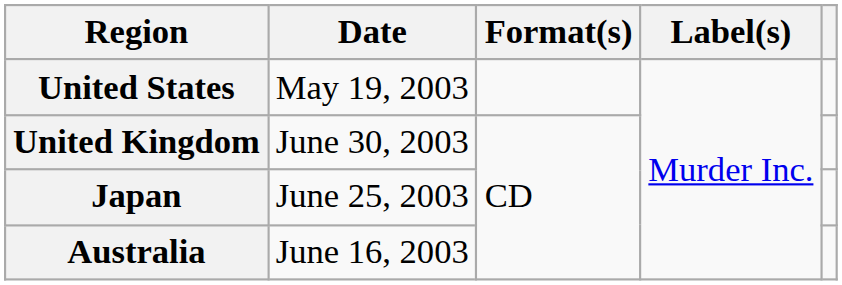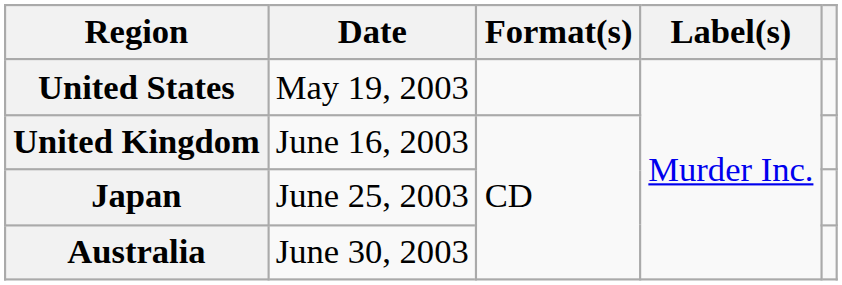(372, 141) June 30, 2003 -> (372, 141) June 16, 2003
(372, 251) June 16, 2003 -> (372, 251) June 30, 2003
